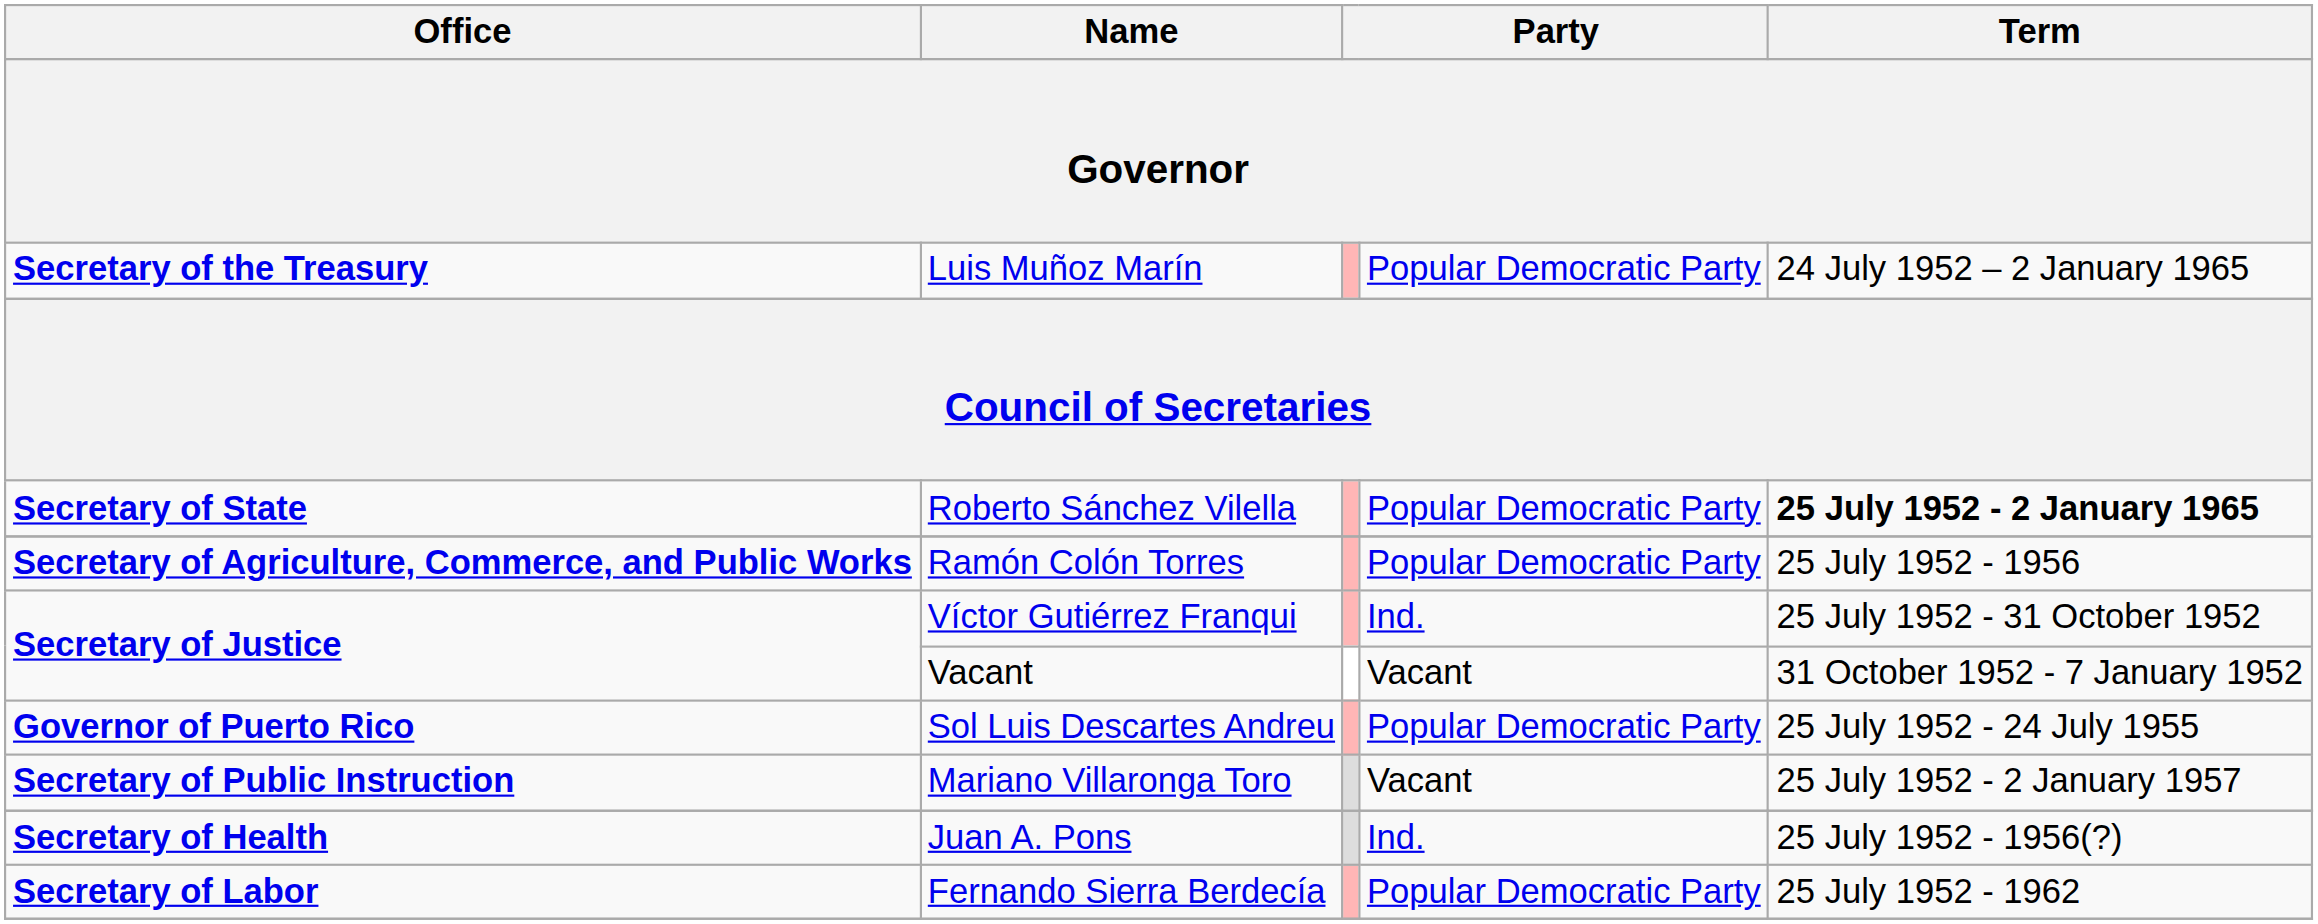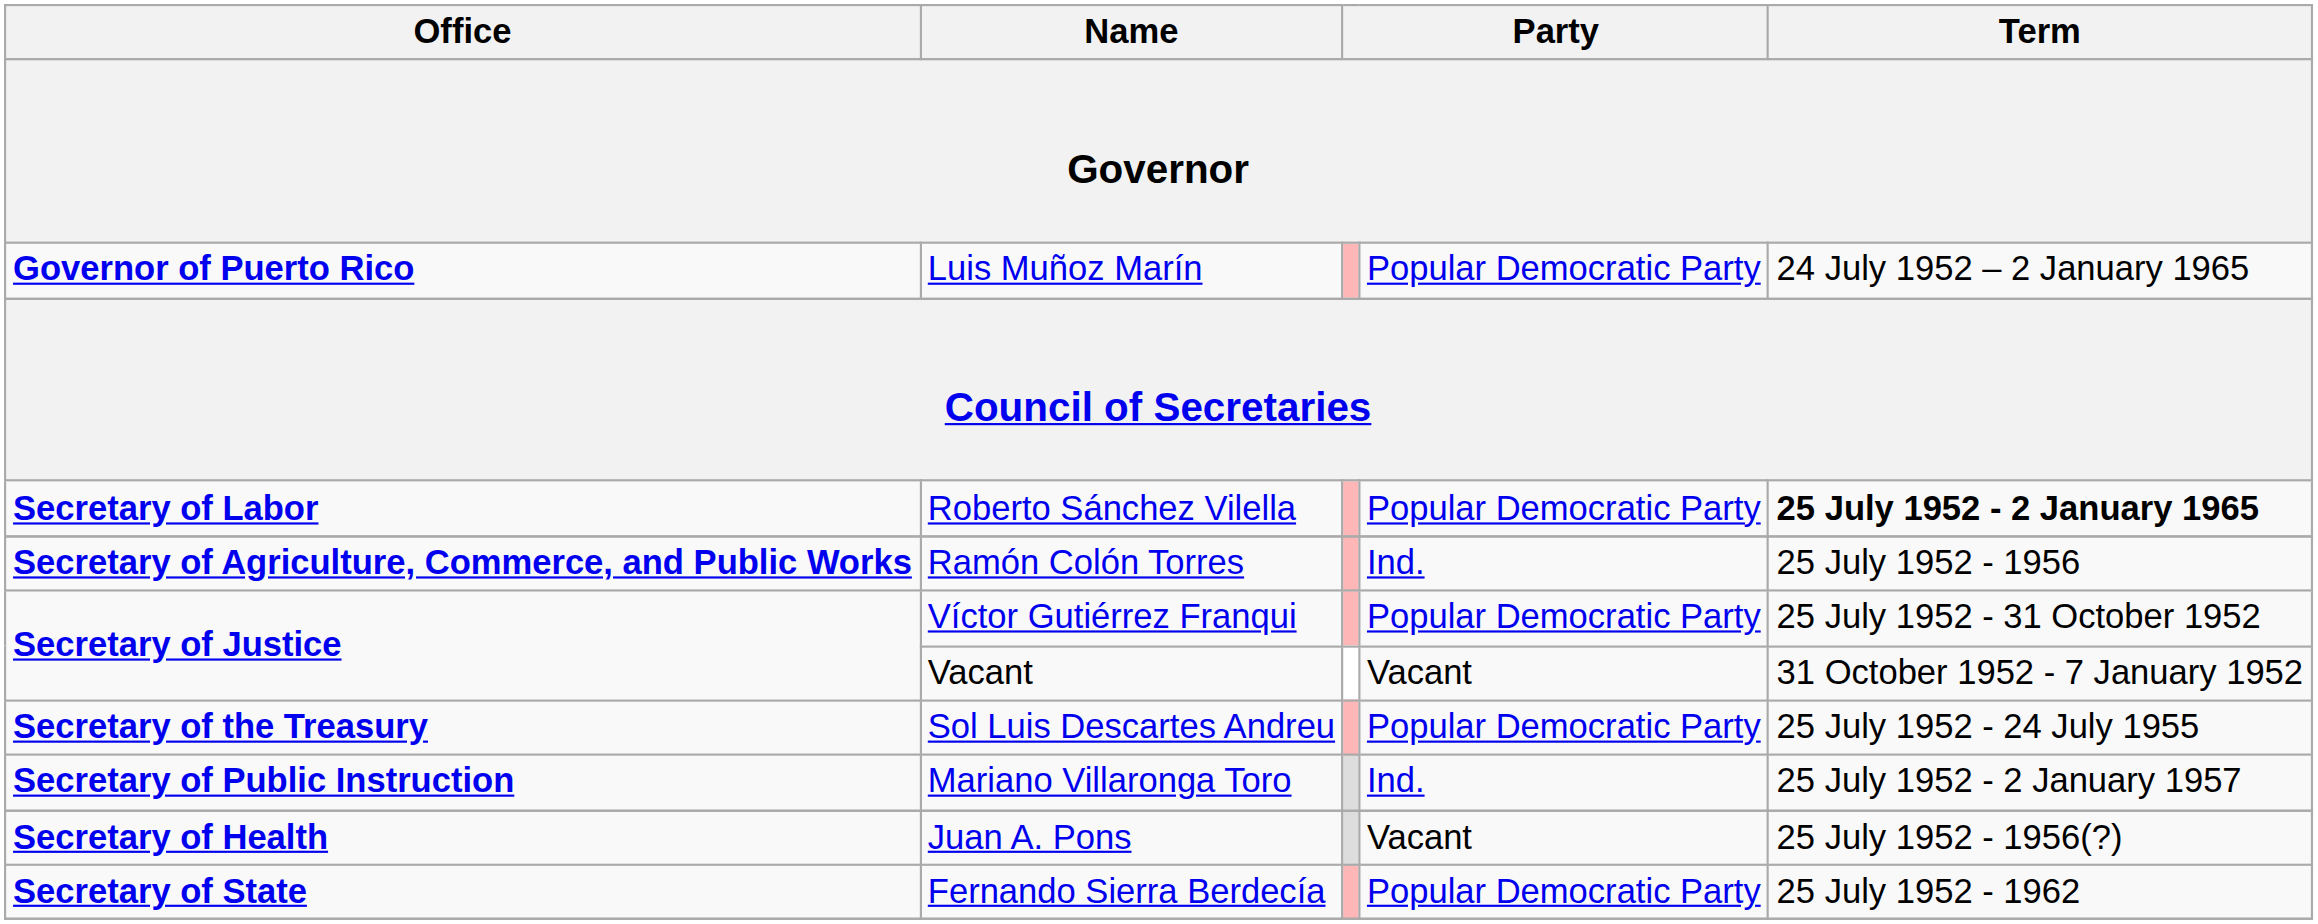(221, 269) Secretary of the Treasury -> (214, 269) Governor of Puerto Rico
(160, 507) Secretary of State -> (166, 507) Secretary of Labor
(1564, 562) Popular Democratic Party -> (1396, 562) Ind.
(1396, 617) Ind. -> (1564, 617) Popular Democratic Party
(214, 727) Governor of Puerto Rico -> (221, 727) Secretary of the Treasury
(1419, 781) Vacant -> (1396, 781) Ind.
(1396, 836) Ind. -> (1419, 836) Vacant
(166, 891) Secretary of Labor -> (160, 891) Secretary of State
